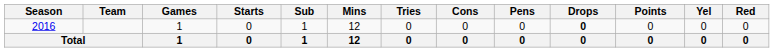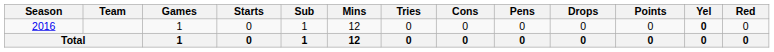(583, 26) bold -> (583, 26) normal
(704, 26) normal -> (704, 26) bold
